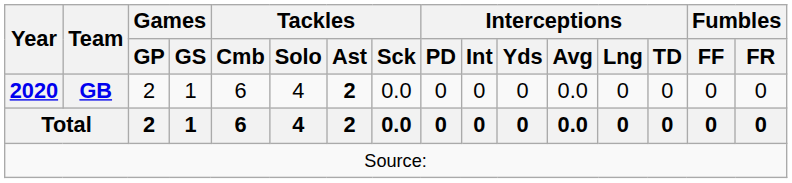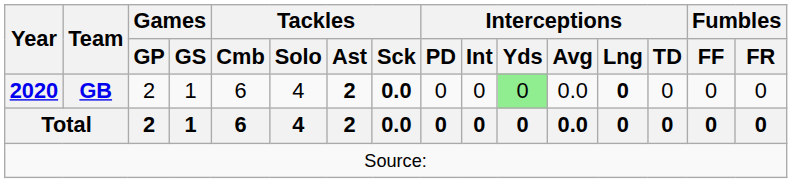(396, 90) normal -> (396, 90) bold
(523, 90) no background -> (523, 90) lightgreen background
(623, 90) normal -> (623, 90) bold
